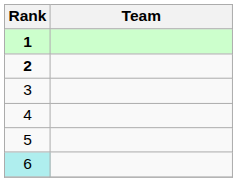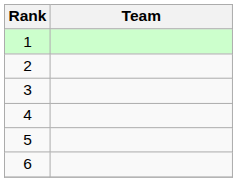(27, 41) bold -> (27, 41) normal
(27, 66) bold -> (27, 66) normal
(27, 164) paleturquoise background -> (27, 164) no background
